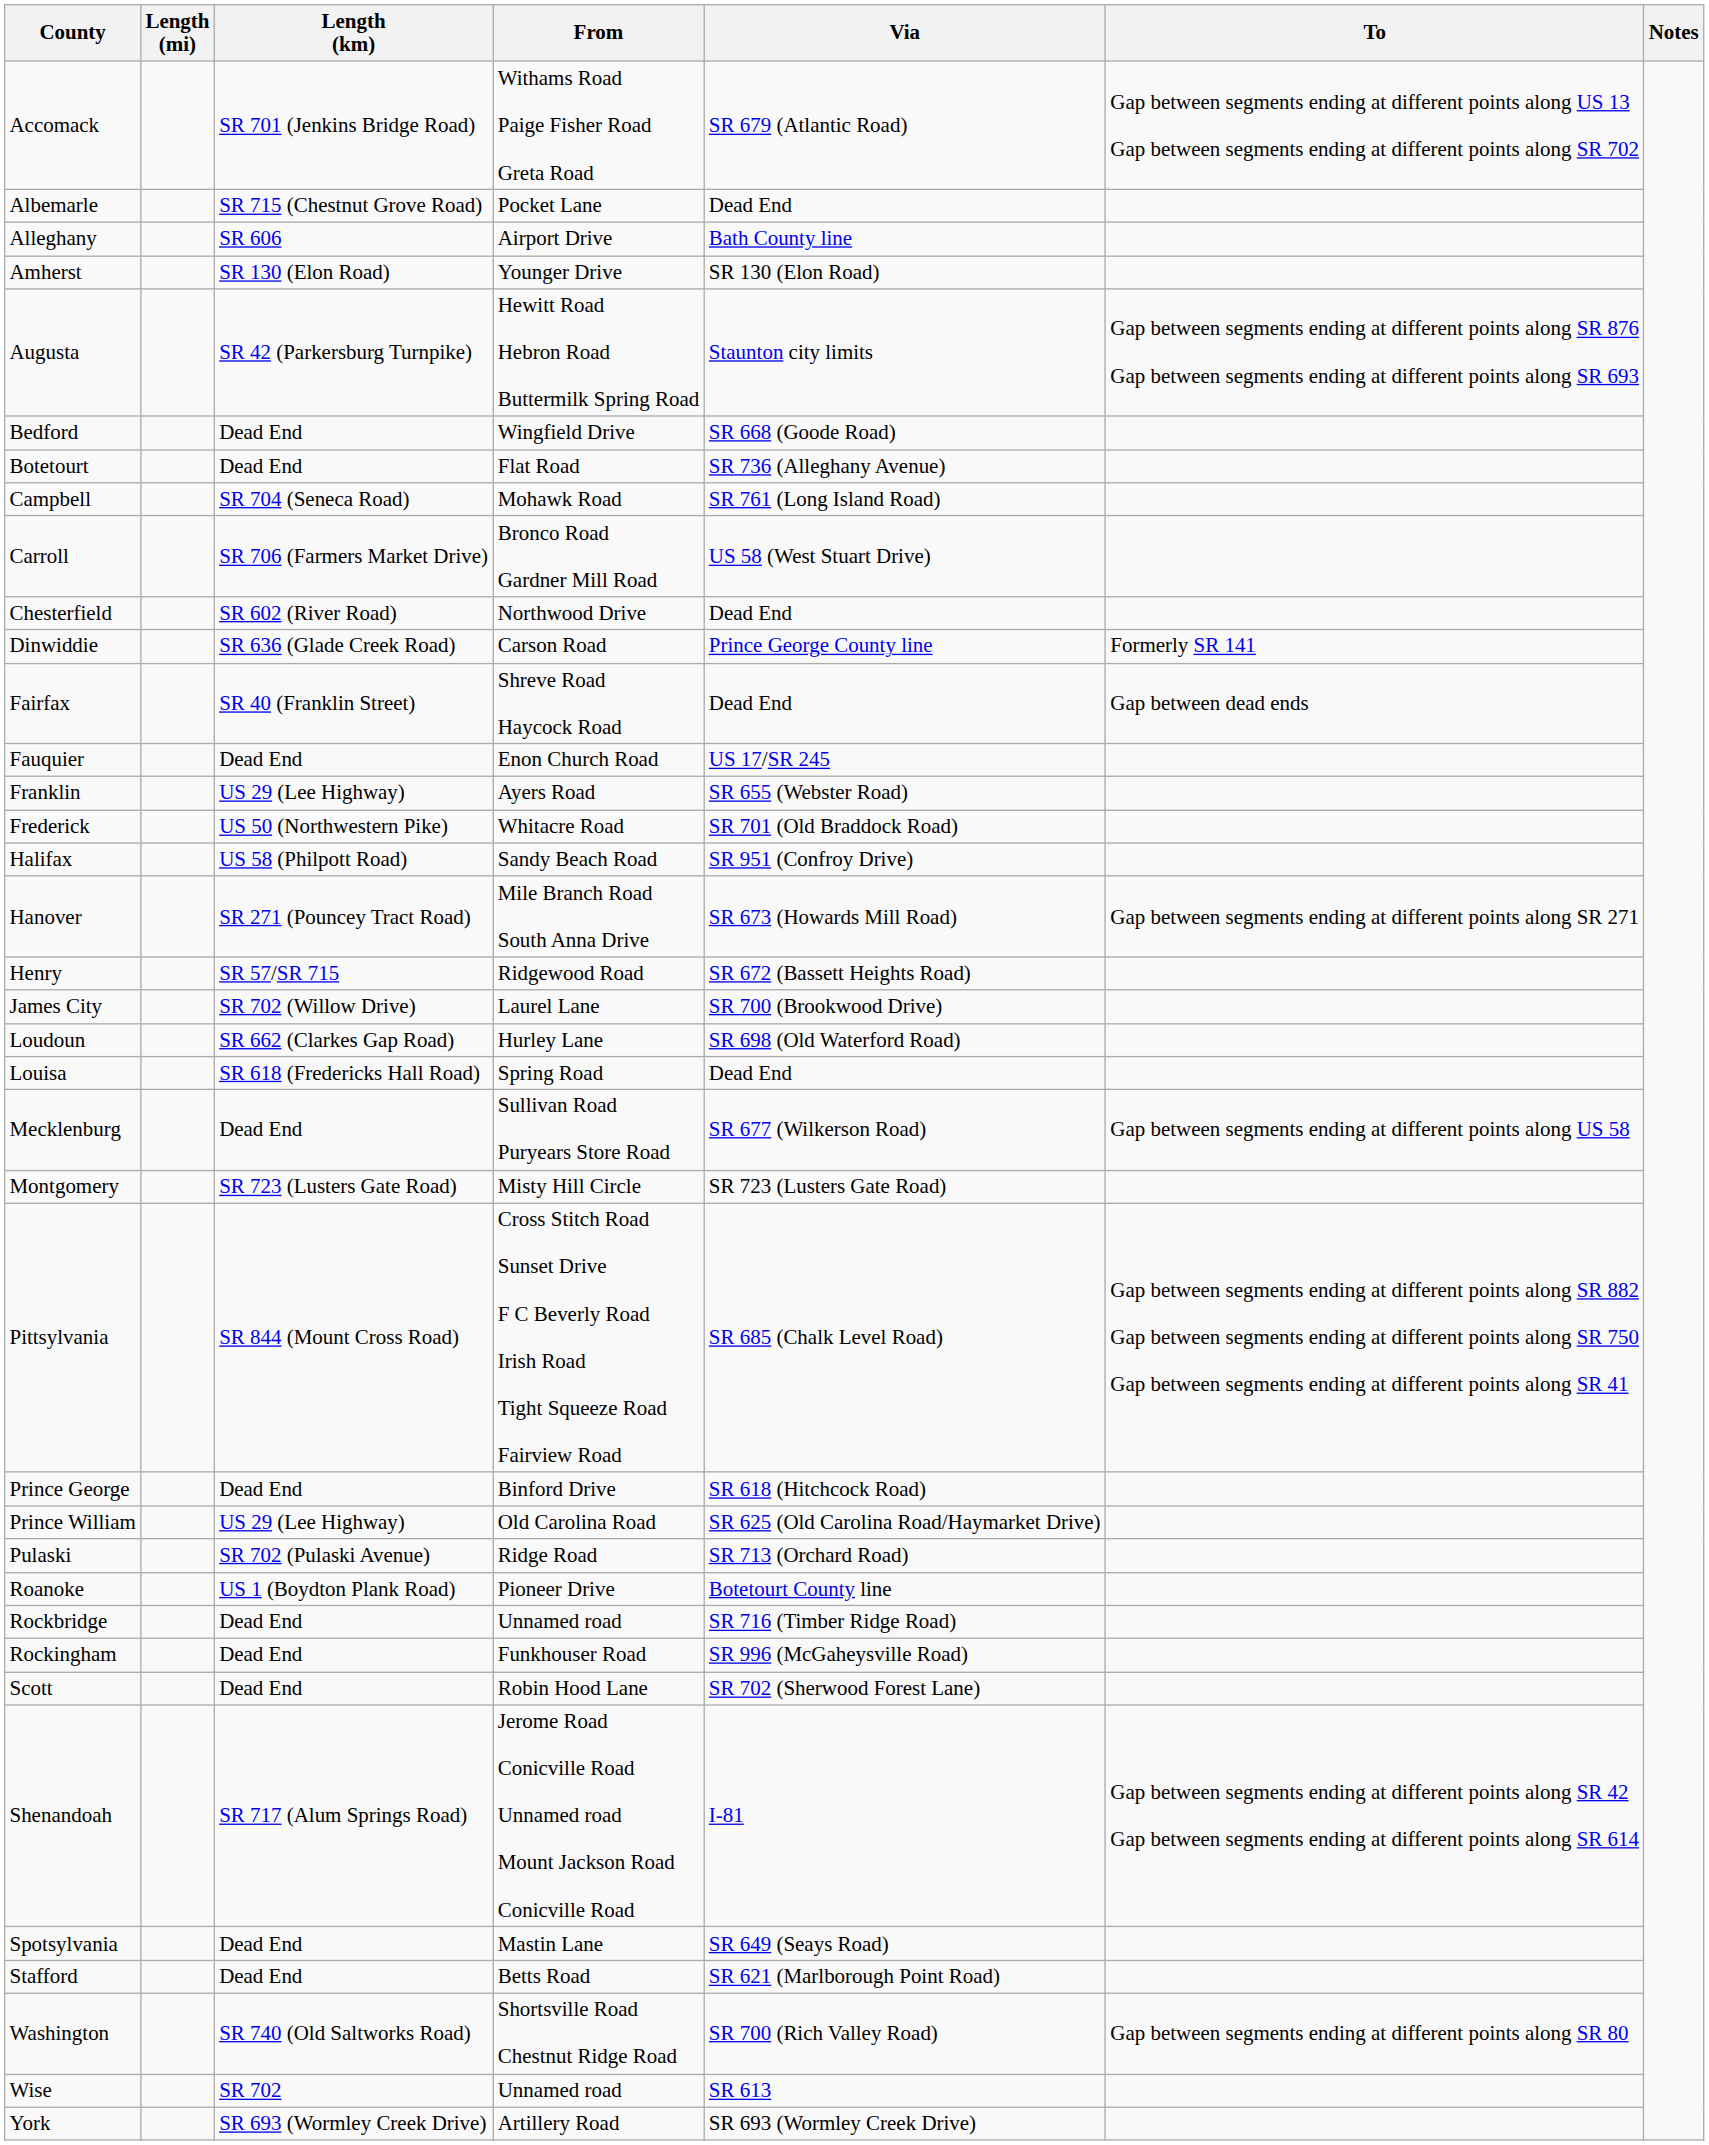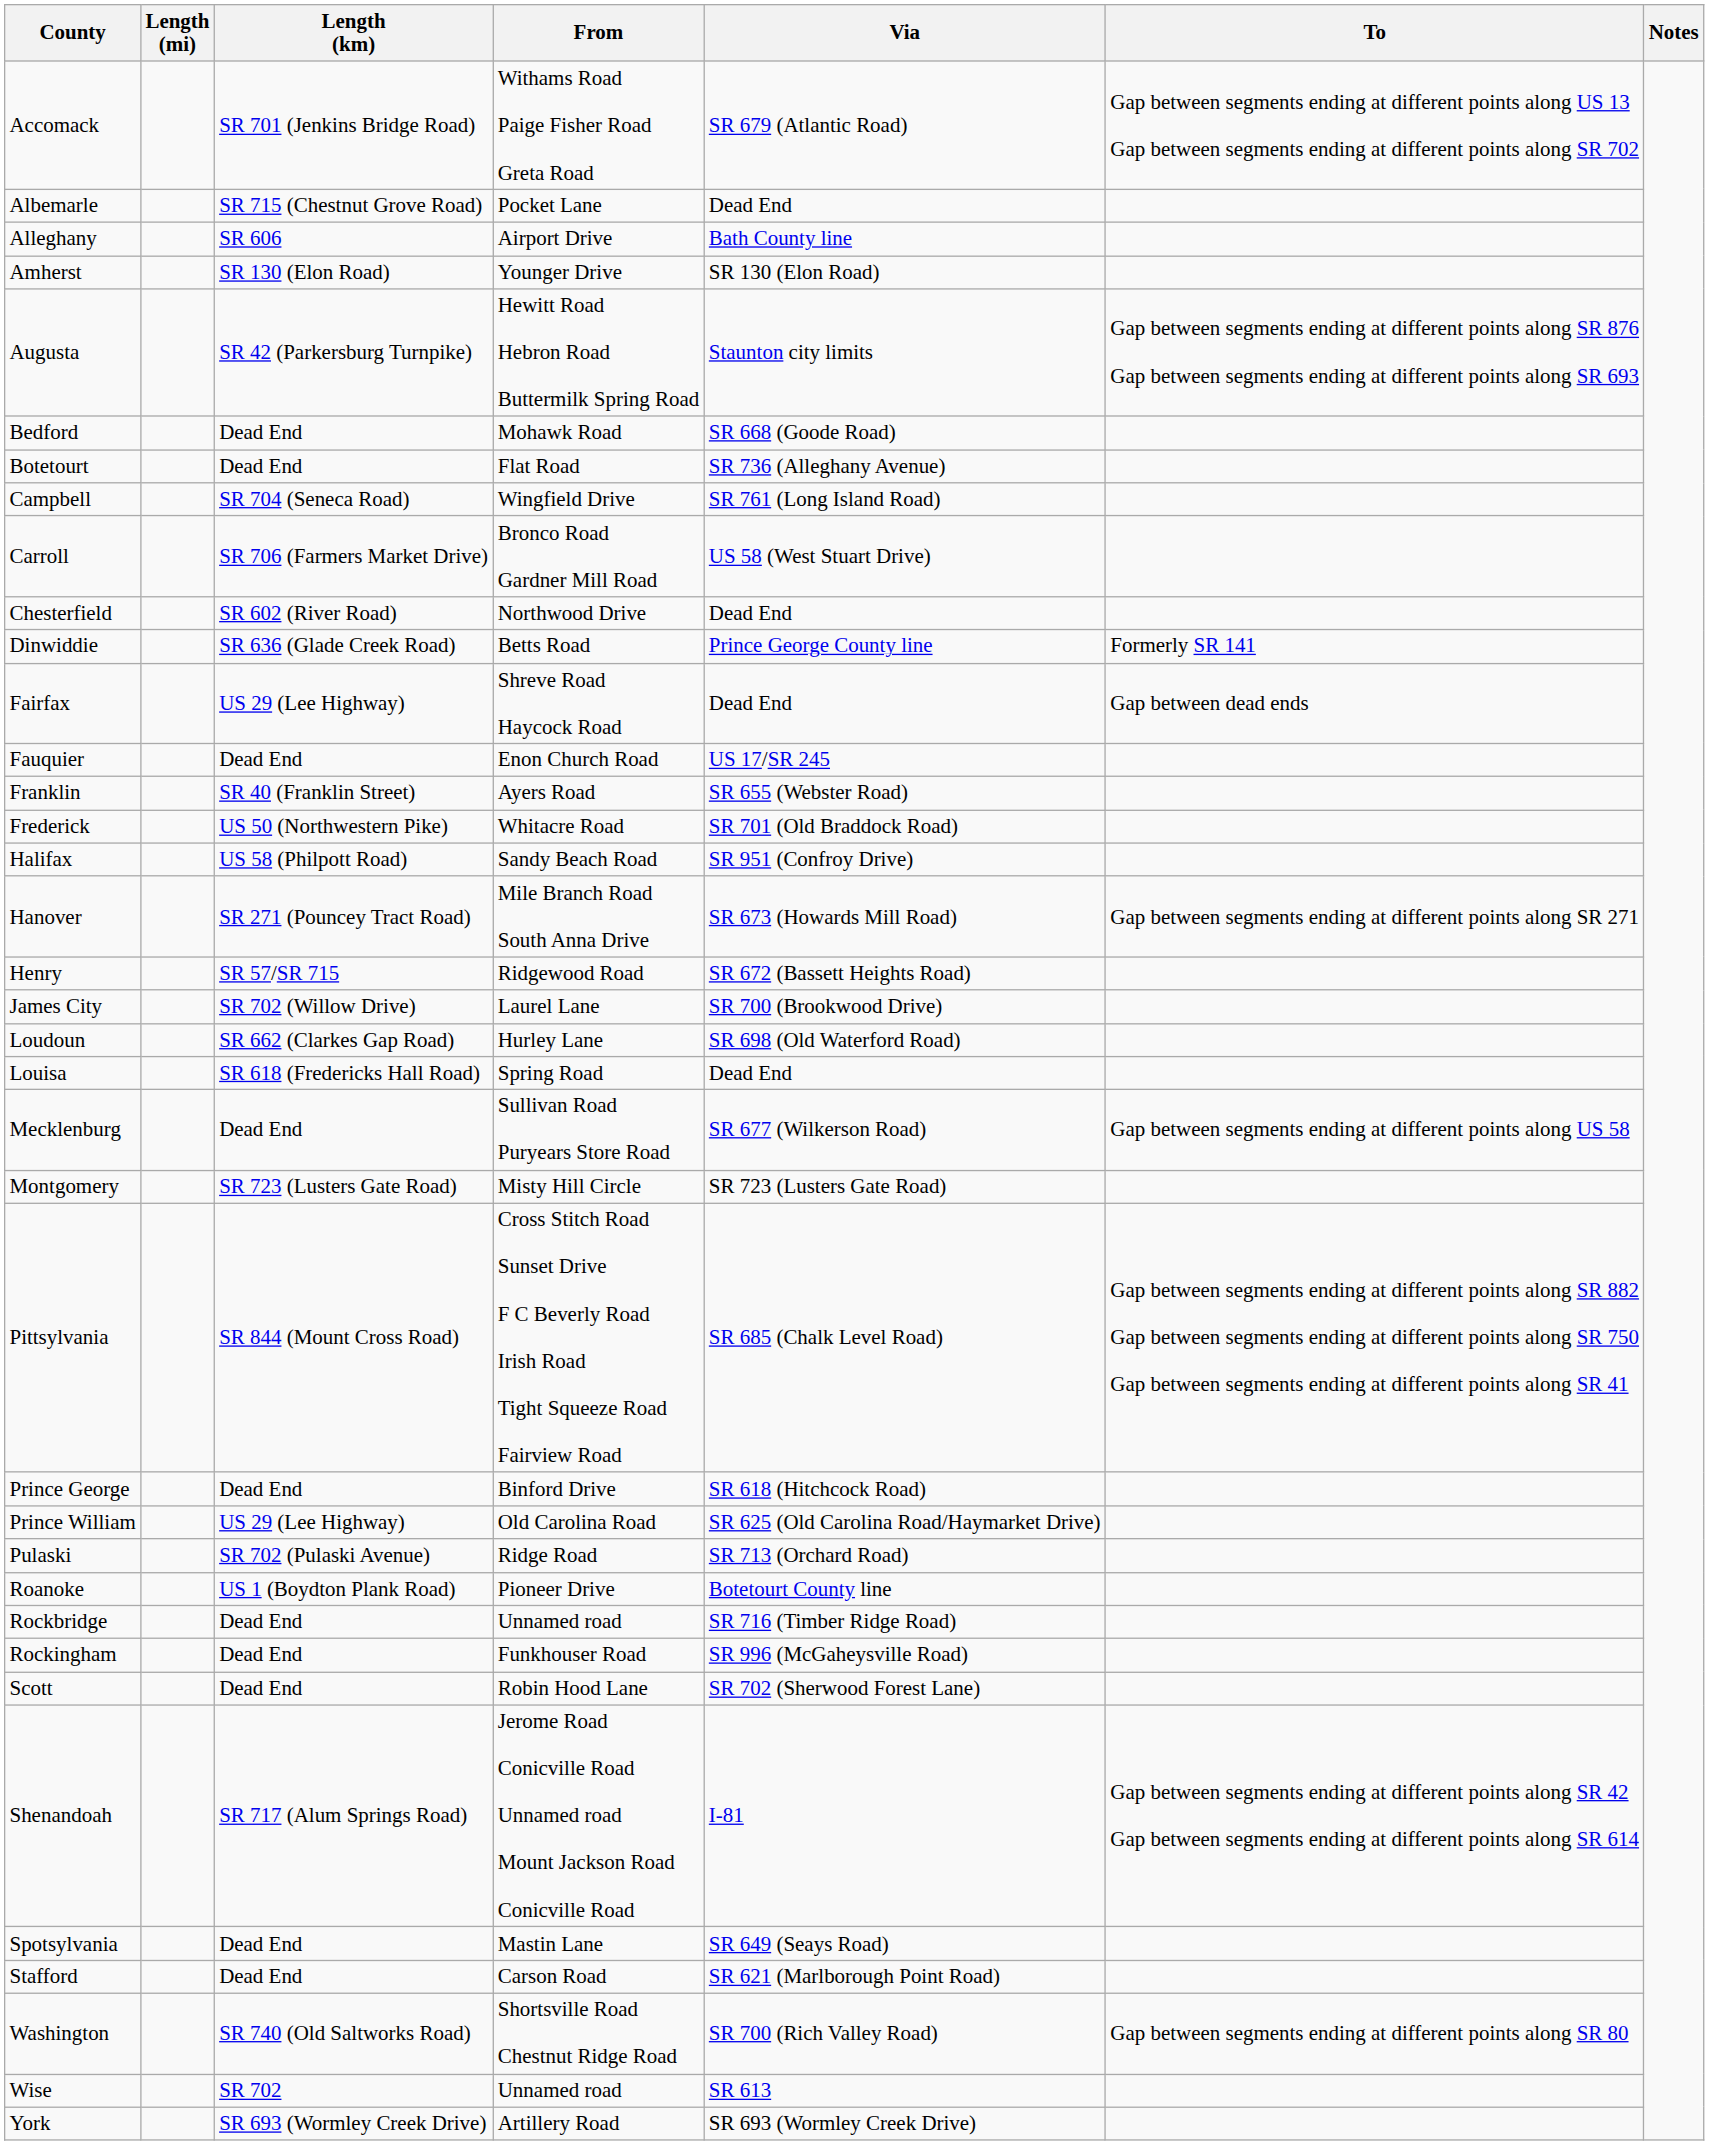(566, 432) Wingfield Drive -> (560, 432) Mohawk Road
(560, 499) Mohawk Road -> (566, 499) Wingfield Drive
(552, 646) Carson Road -> (544, 646) Betts Road
(317, 702) SR 40 (Franklin Street) -> (312, 702) US 29 (Lee Highway)
(312, 793) US 29 (Lee Highway) -> (317, 793) SR 40 (Franklin Street)
(544, 1976) Betts Road -> (552, 1976) Carson Road
